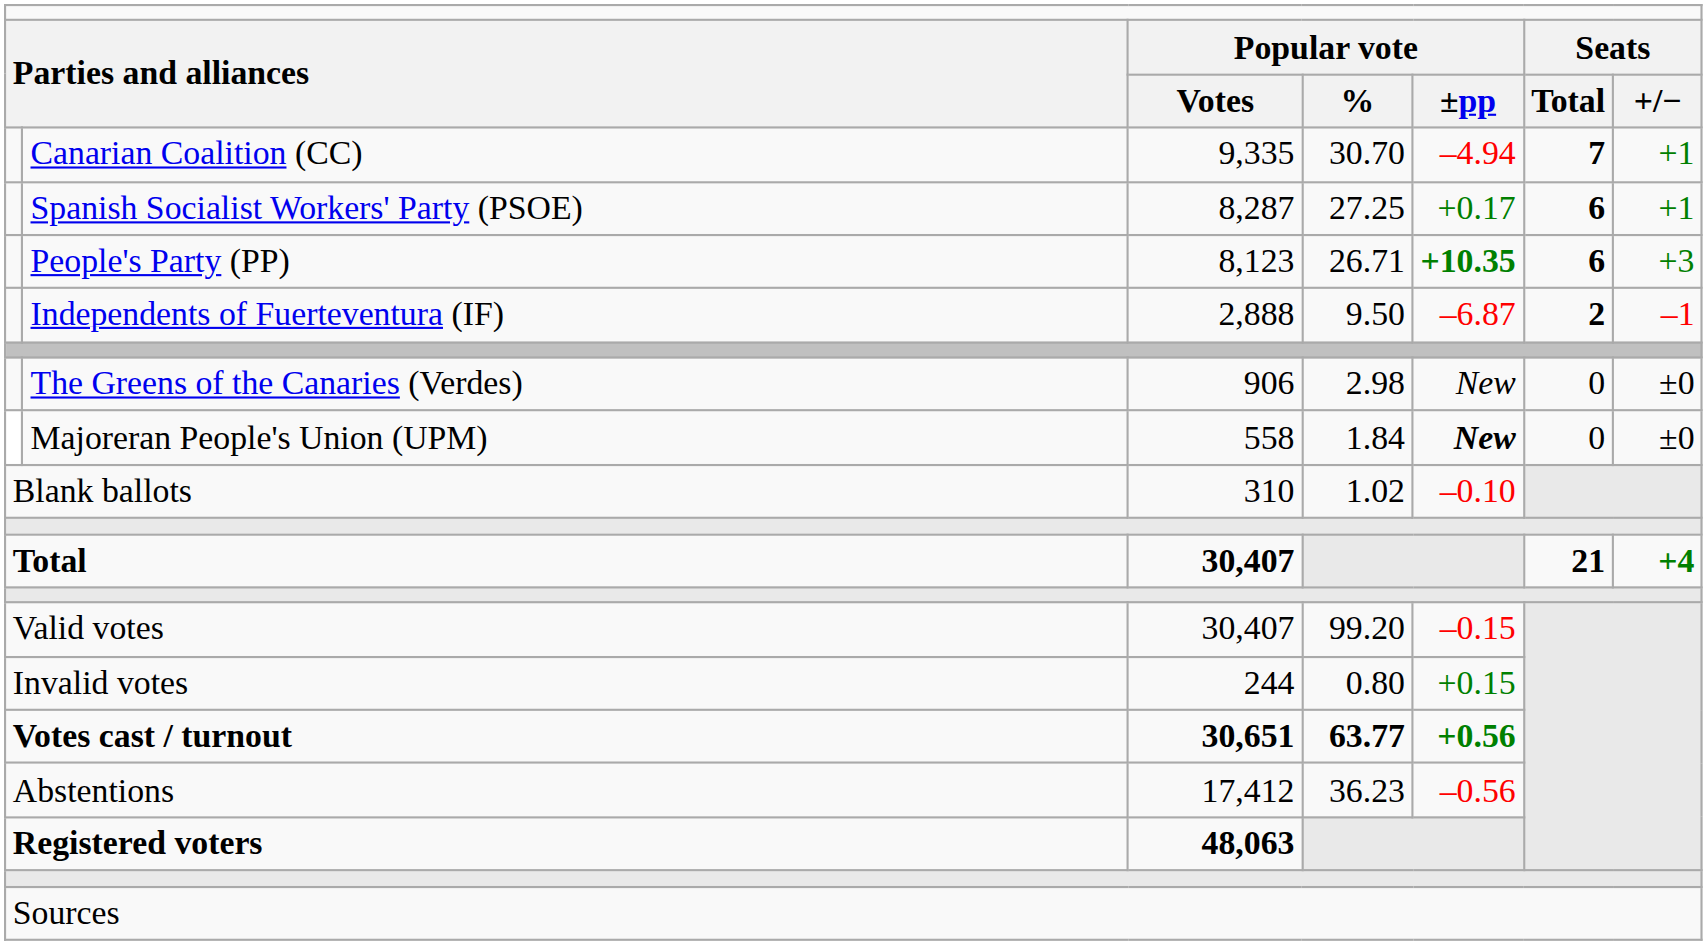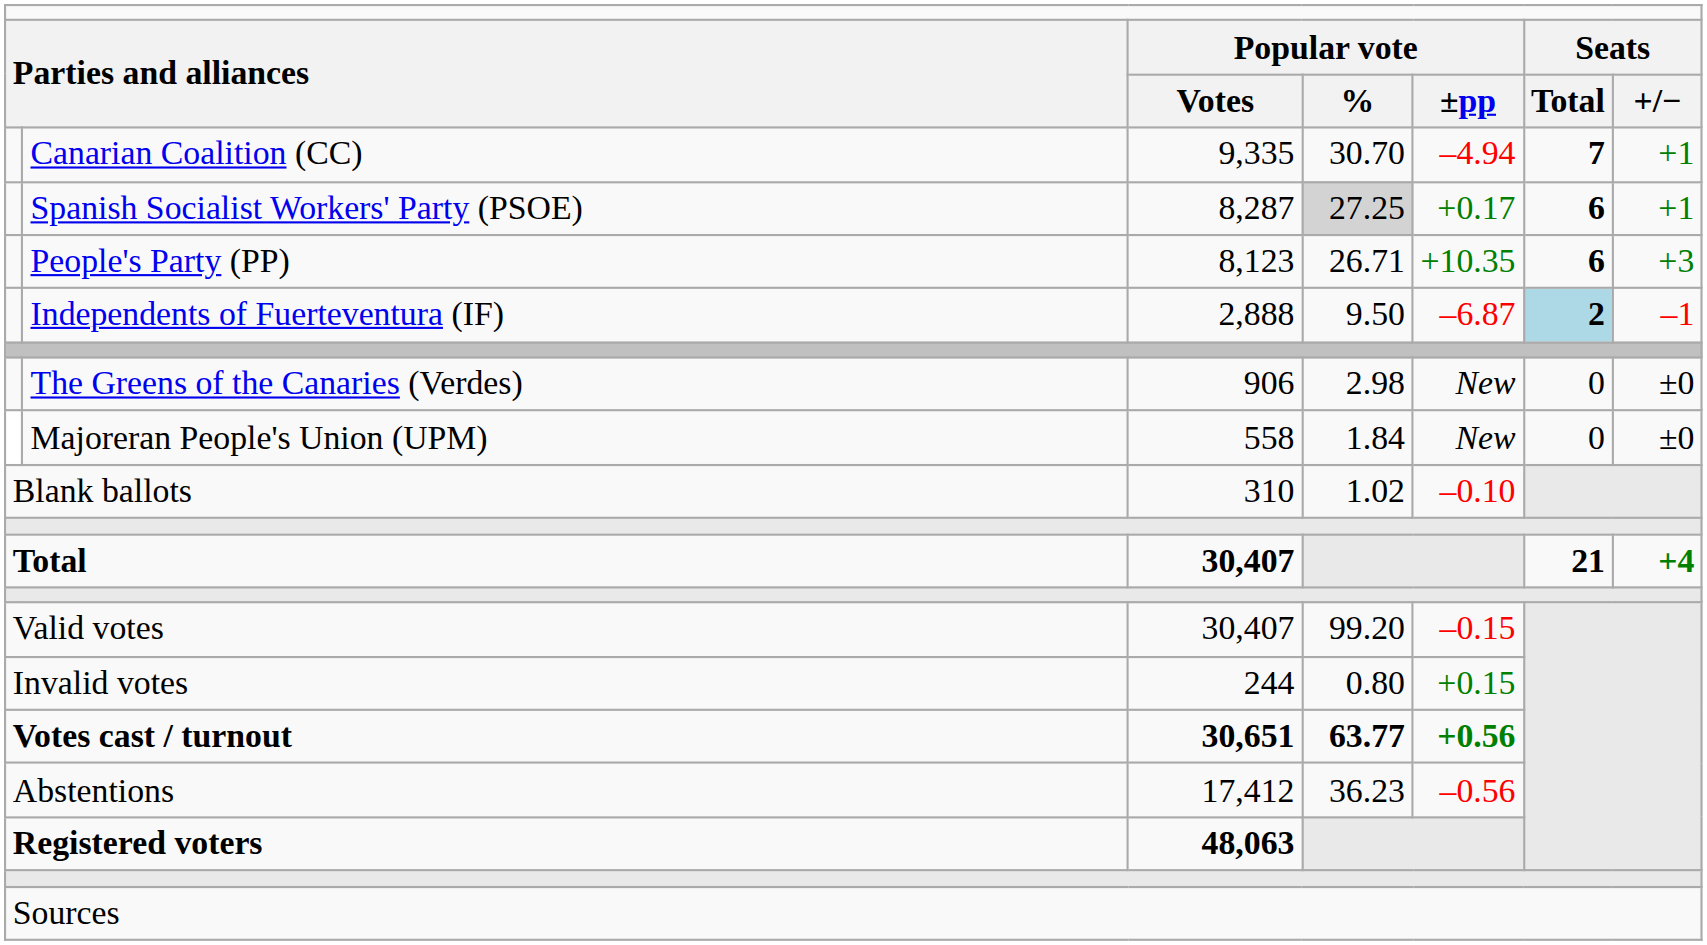(1367, 207) no background -> (1367, 207) lightgrey background
(1468, 260) bold -> (1468, 260) normal
(1597, 314) no background -> (1596, 314) lightblue background
(1485, 437) bold -> (1485, 437) normal
